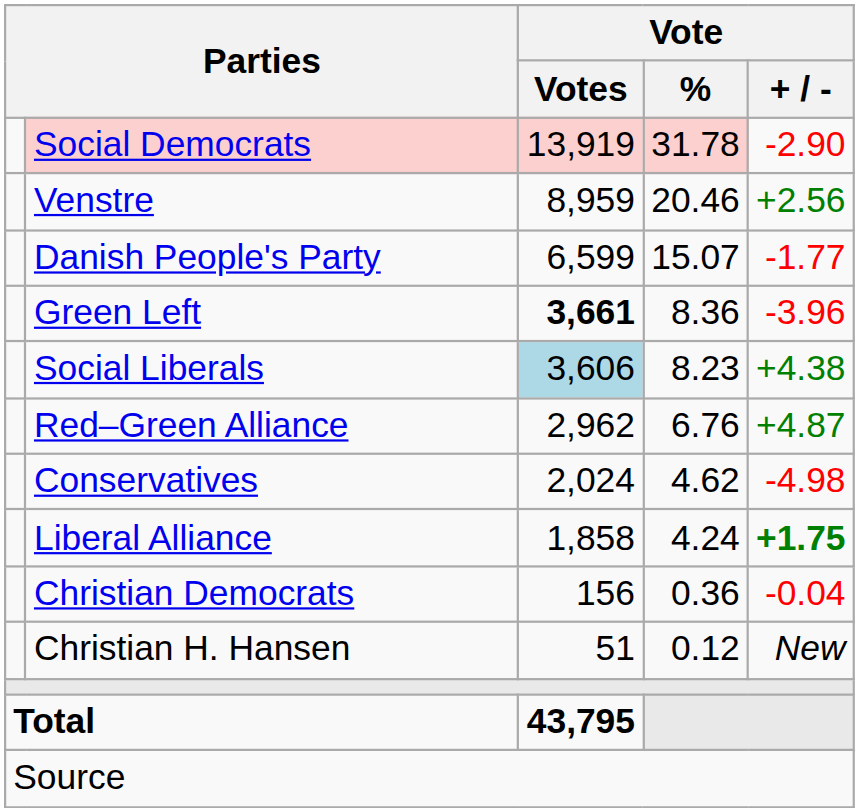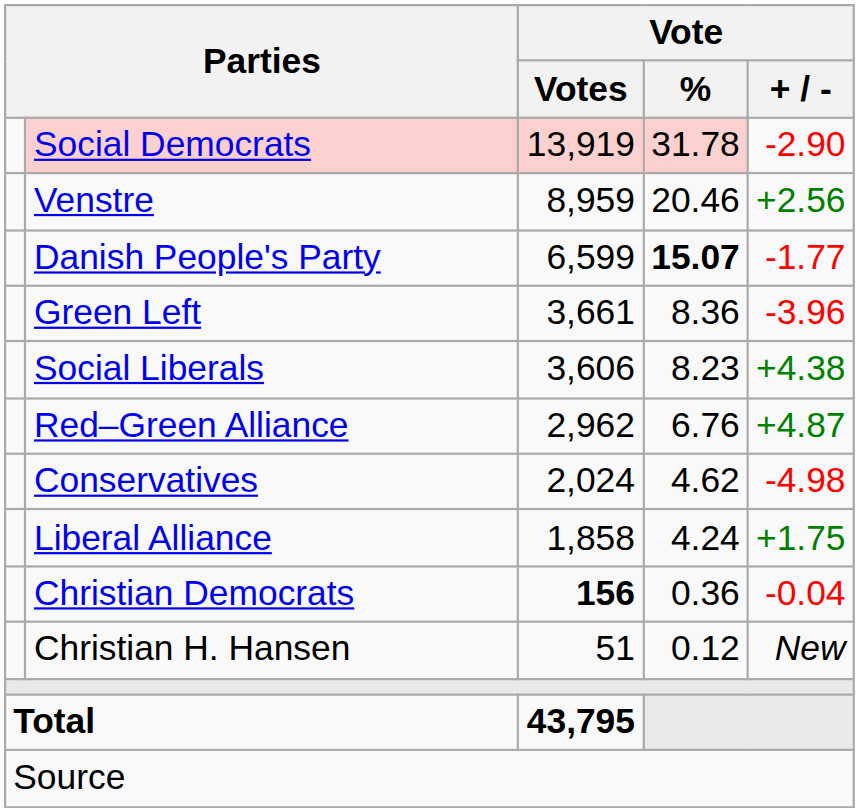(696, 256) normal -> (696, 256) bold
(591, 312) bold -> (591, 312) normal
(591, 369) lightblue background -> (591, 369) no background
(801, 537) bold -> (801, 537) normal
(605, 593) normal -> (605, 593) bold
